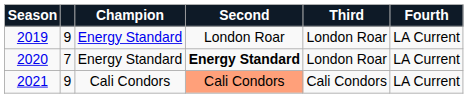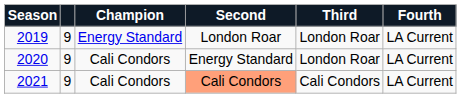(67, 59) 7 -> (67, 59) 9
(130, 59) Energy Standard -> (130, 59) Cali Condors
(244, 59) bold -> (241, 59) normal
